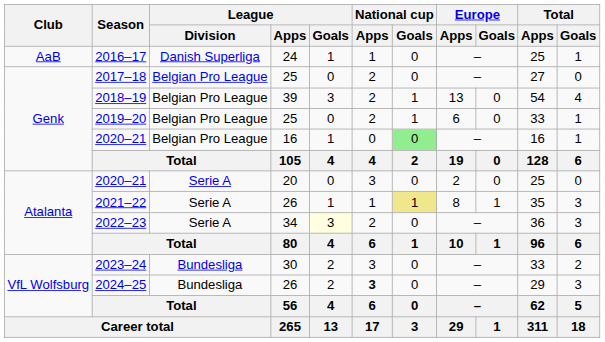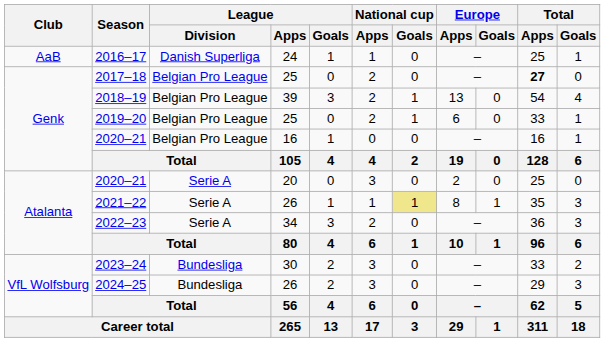(537, 77) normal -> (537, 77) bold
(415, 139) lightgreen background -> (415, 139) no background
(331, 222) lightyellow background -> (331, 222) no background
(372, 285) bold -> (372, 285) normal
